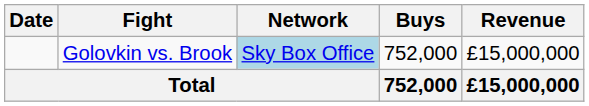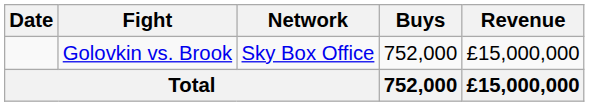(308, 52) lightblue background -> (308, 52) no background
